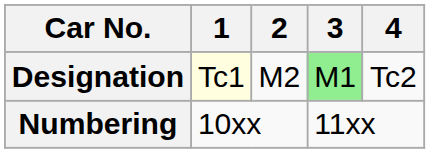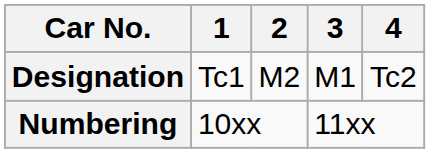(221, 76) lightyellow background -> (221, 76) no background
(335, 76) lightgreen background -> (335, 76) no background
